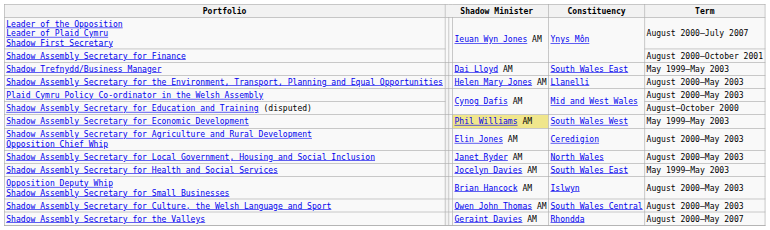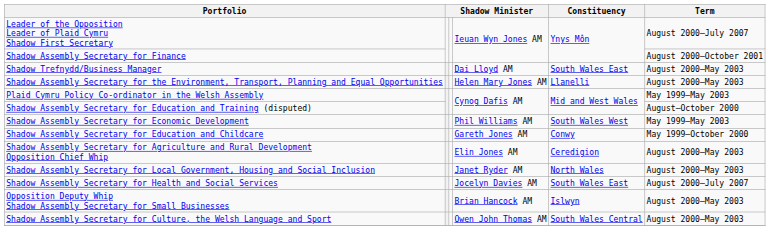(688, 69) May 1999–May 2003 -> (695, 69) August 2000–May 2003
(695, 95) August 2000–May 2003 -> (688, 95) May 1999–May 2003
(493, 121) khaki background -> (493, 121) no background
+ row: (135, 135)
(688, 170) May 1999–May 2003 -> (698, 183) August 2000–July 2007
- row: (106, 219)
